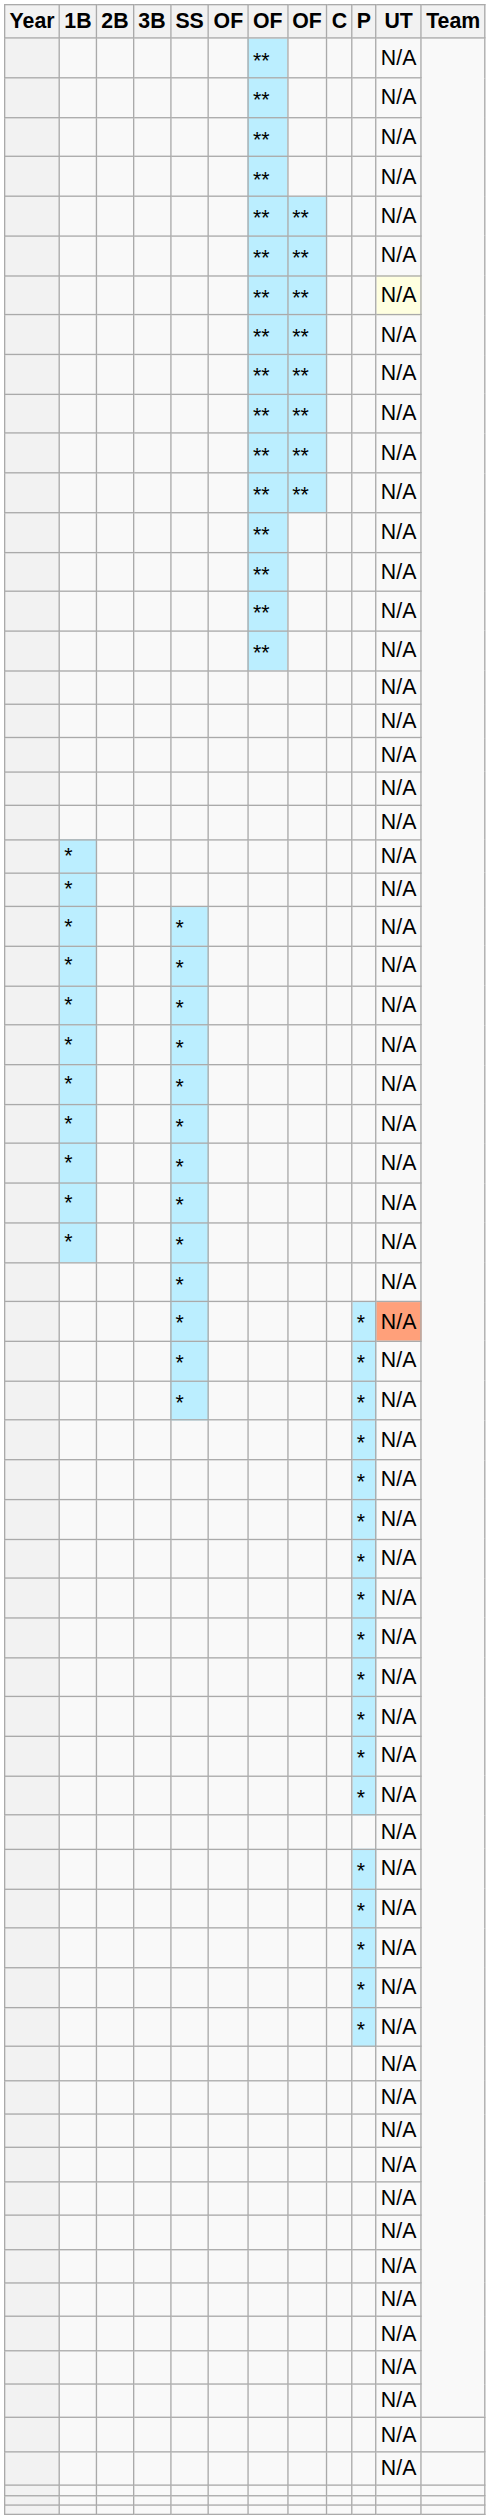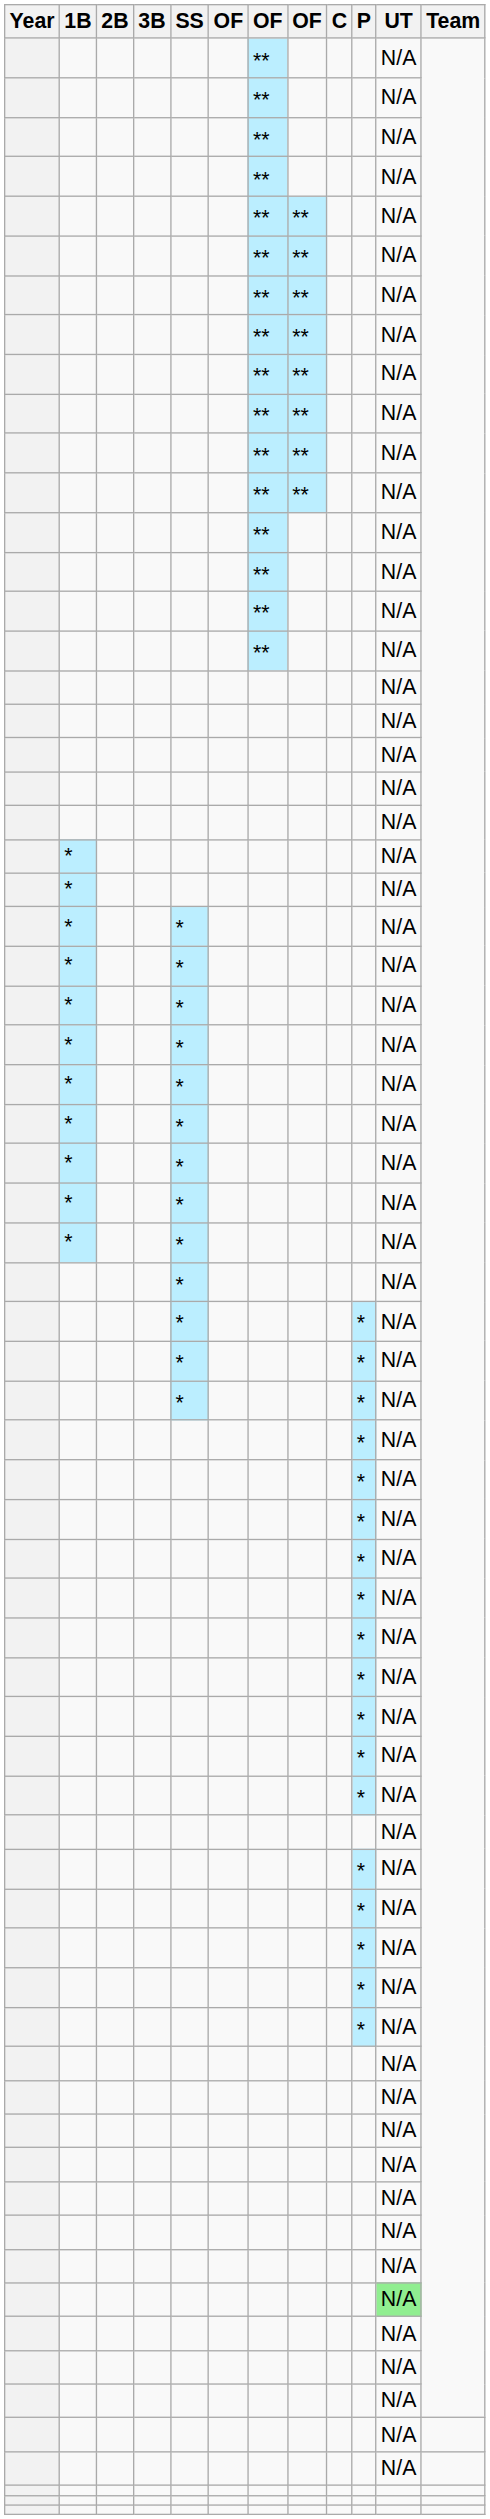(399, 295) lightyellow background -> (399, 295) no background
(399, 1321) lightsalmon background -> (399, 1321) no background
(399, 2299) no background -> (399, 2299) lightgreen background
